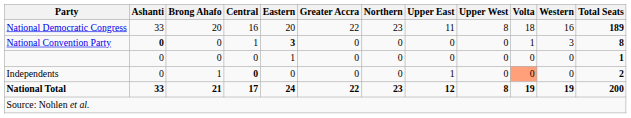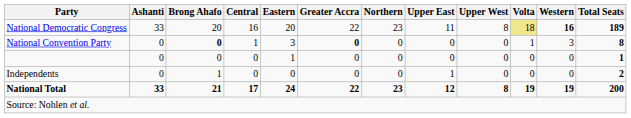(530, 27) no background -> (530, 27) khaki background
(569, 27) normal -> (569, 27) bold
(162, 43) bold -> (162, 43) normal
(219, 43) normal -> (219, 43) bold
(293, 43) bold -> (293, 43) normal
(357, 43) normal -> (357, 43) bold
(256, 74) bold -> (256, 74) normal
(532, 74) lightsalmon background -> (532, 74) no background
